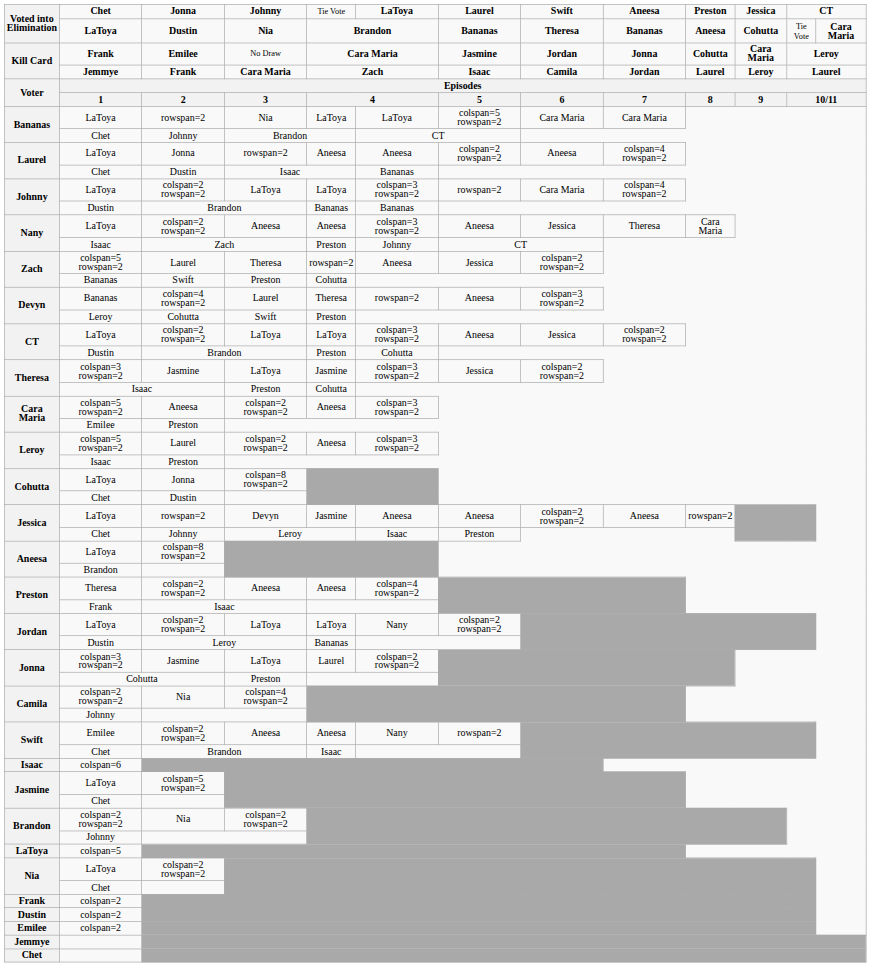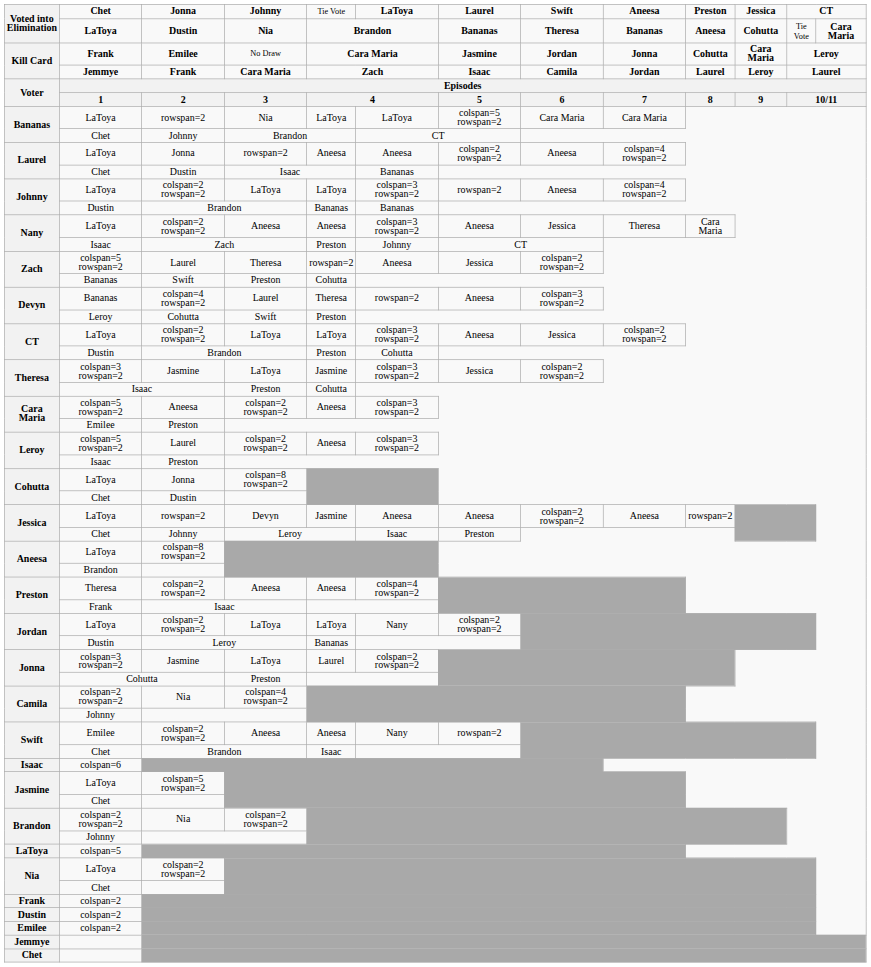(562, 190) Cara Maria -> (562, 190) Aneesa
